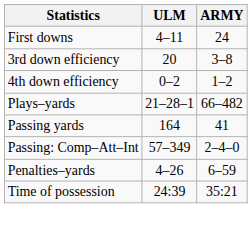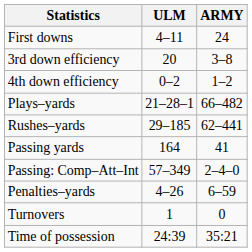+ row: (46, 125)
+ row: (36, 214)
